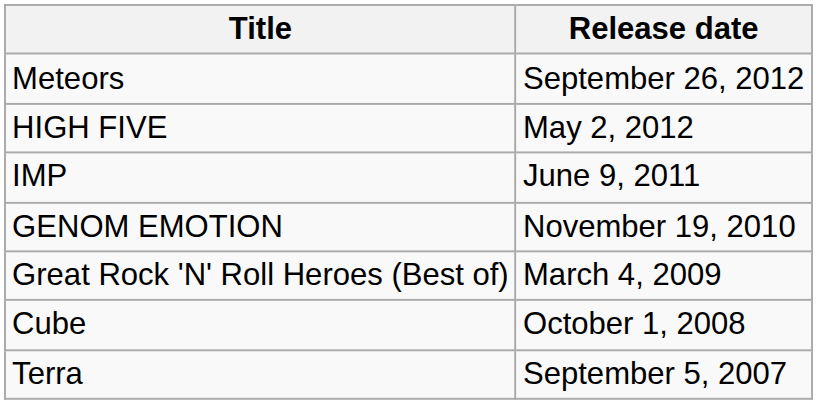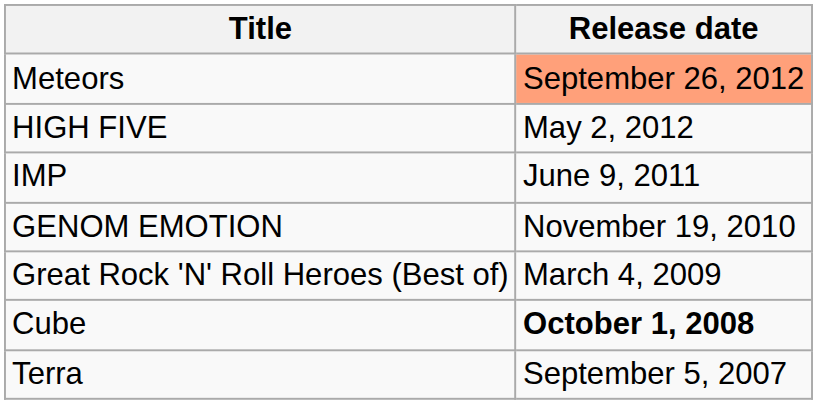(664, 78) no background -> (664, 78) lightsalmon background
(634, 324) normal -> (639, 324) bold
